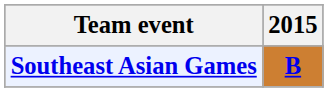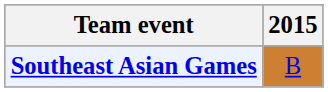(293, 65) bold -> (293, 65) normal
